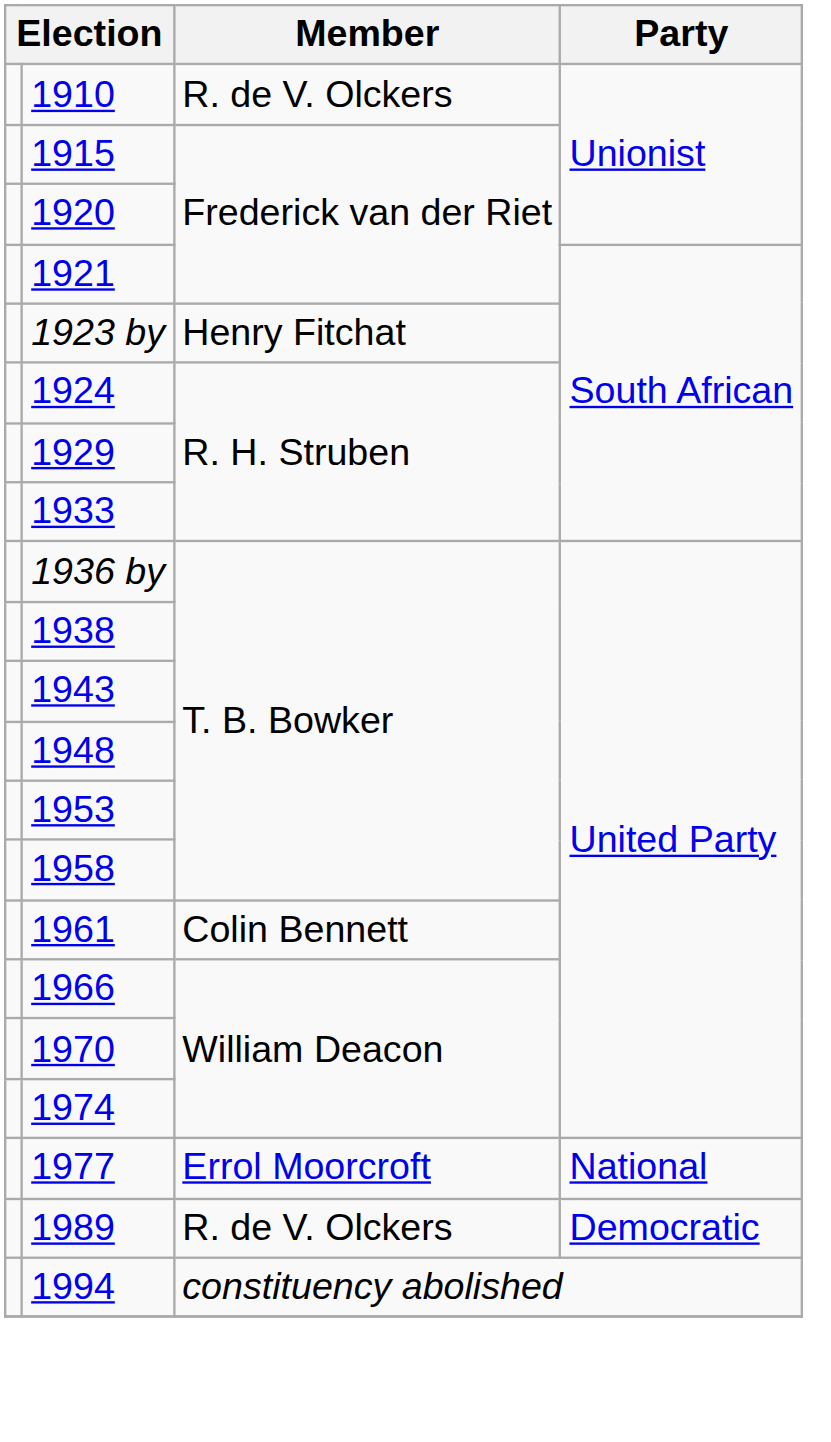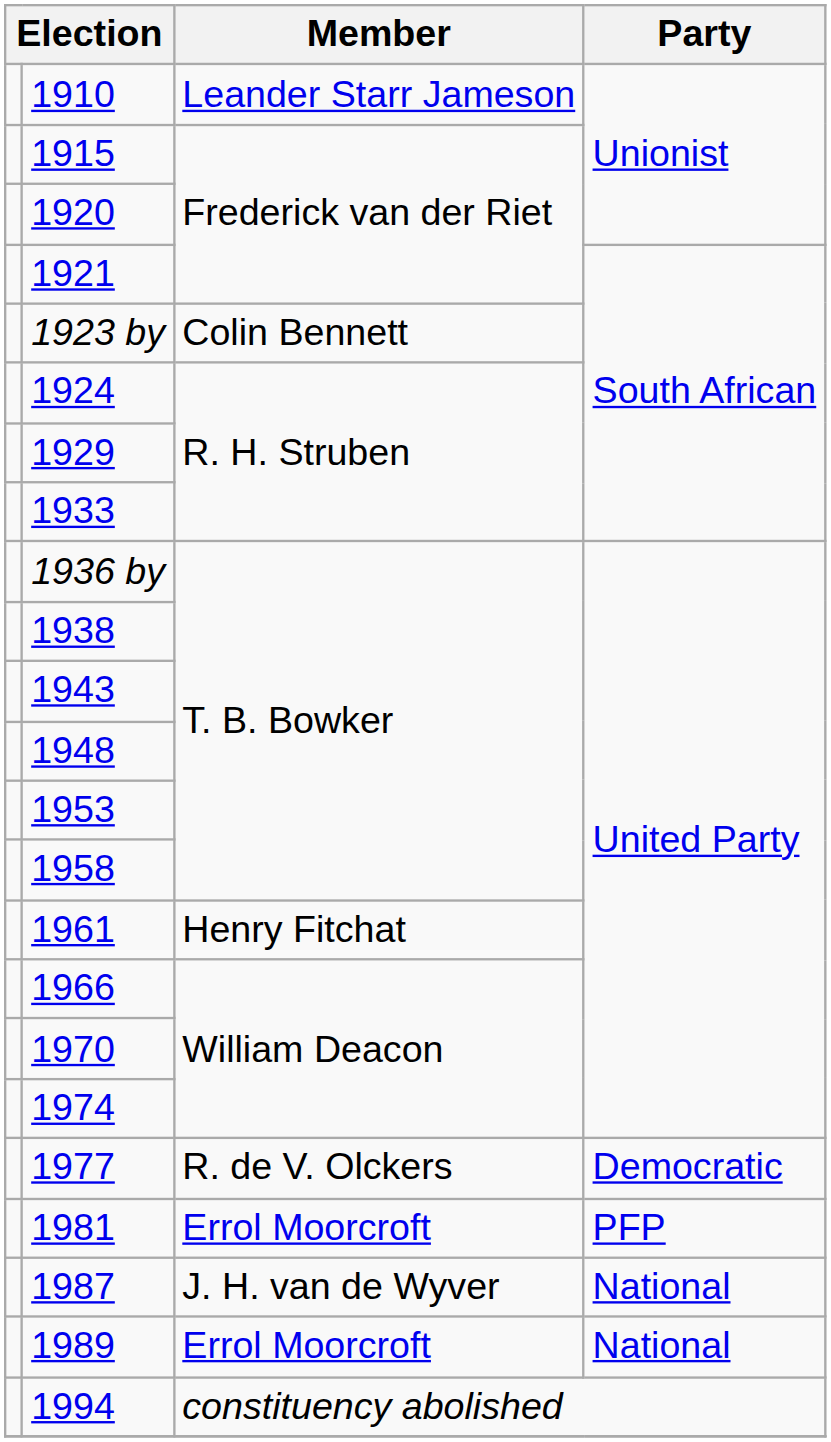(317, 93) R. de V. Olckers -> (379, 93) Leander Starr Jameson
(294, 332) Henry Fitchat -> (295, 332) Colin Bennett
(295, 928) Colin Bennett -> (294, 928) Henry Fitchat
(307, 1167) Errol Moorcroft -> (317, 1167) R. de V. Olckers
(638, 1167) National -> (688, 1167) Democratic
+ row: (73, 1226)
+ row: (73, 1286)
(317, 1226) R. de V. Olckers -> (307, 1346) Errol Moorcroft
(665, 1226) Democratic -> (662, 1346) National
